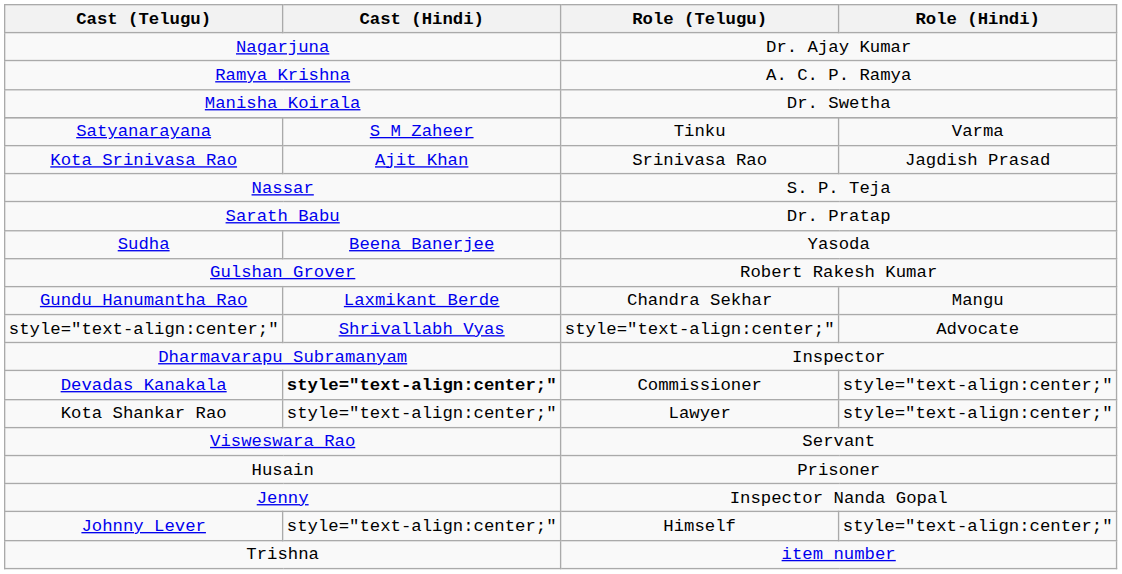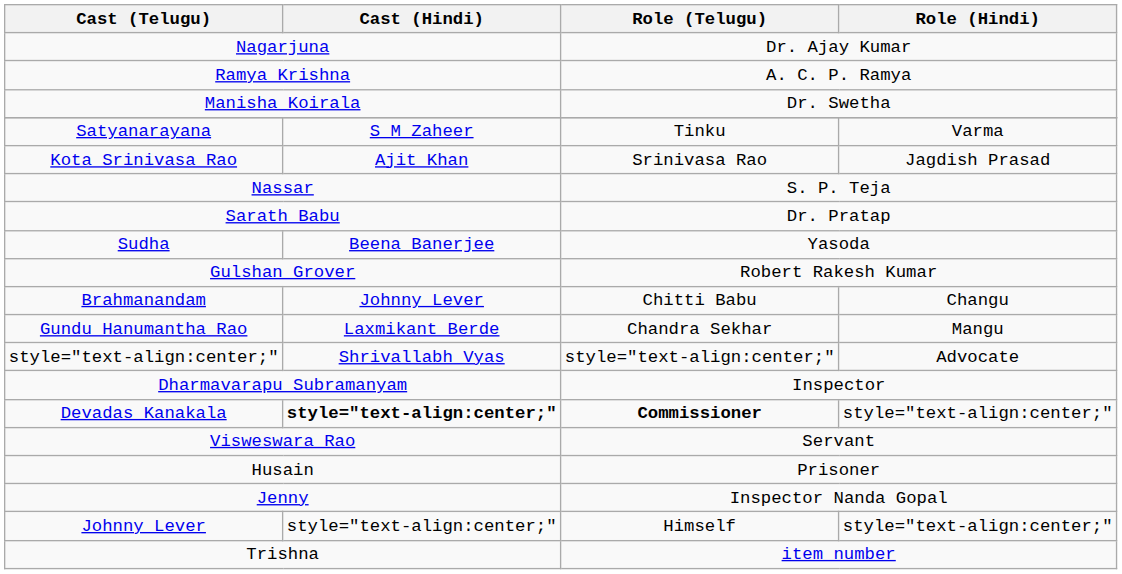+ row: (144, 301)
(700, 385) normal -> (700, 413) bold
- row: (144, 413)
